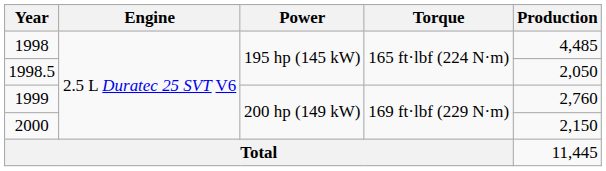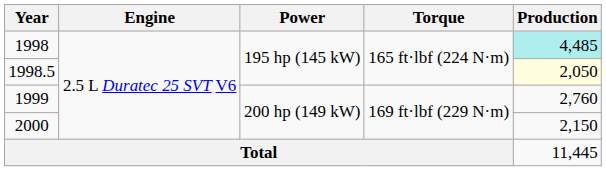(579, 44) no background -> (579, 44) paleturquoise background
(579, 71) no background -> (579, 71) lightyellow background
